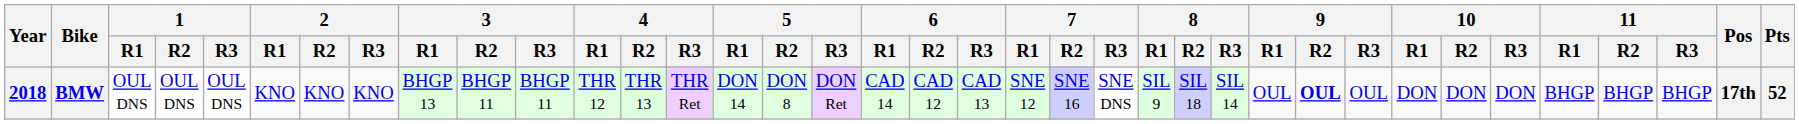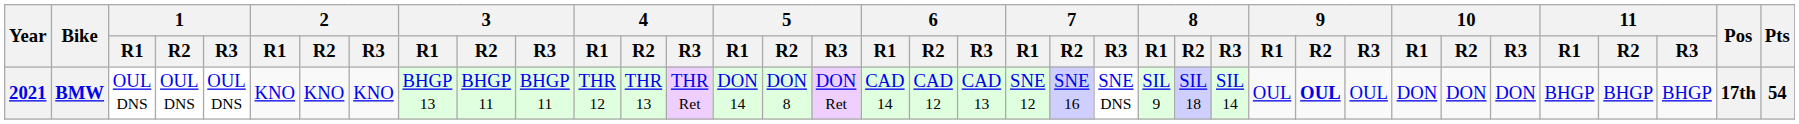(28, 93) 2018 -> (28, 93) 2021
(1777, 93) 52 -> (1777, 93) 54
